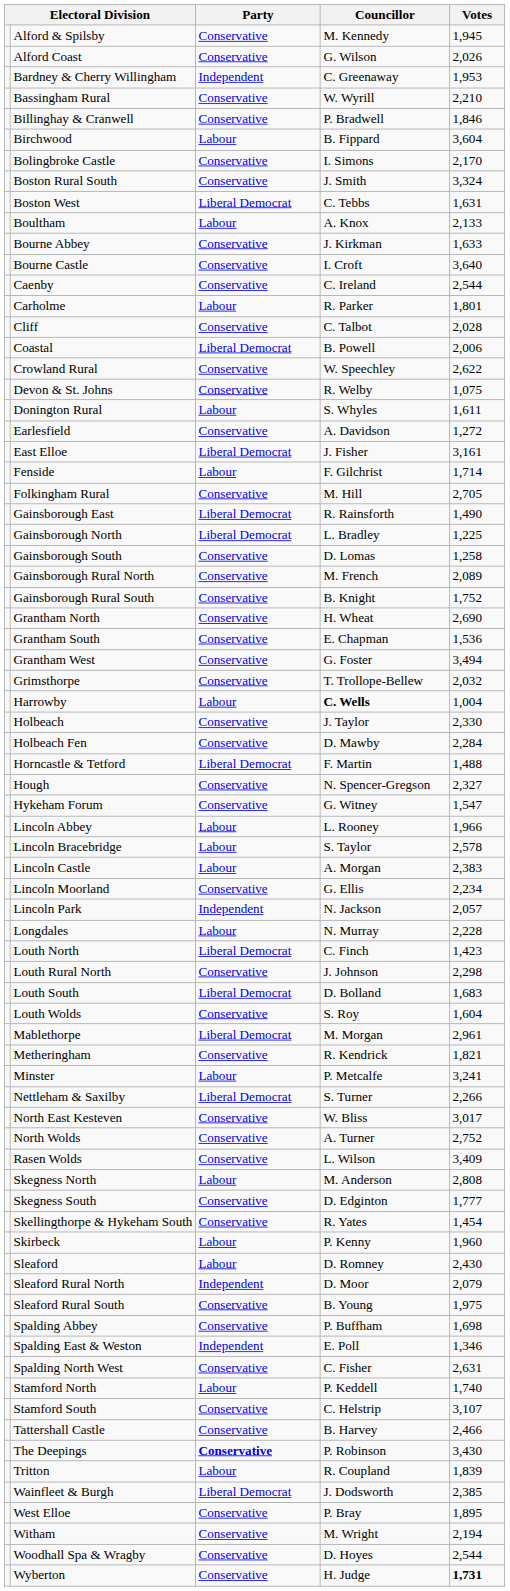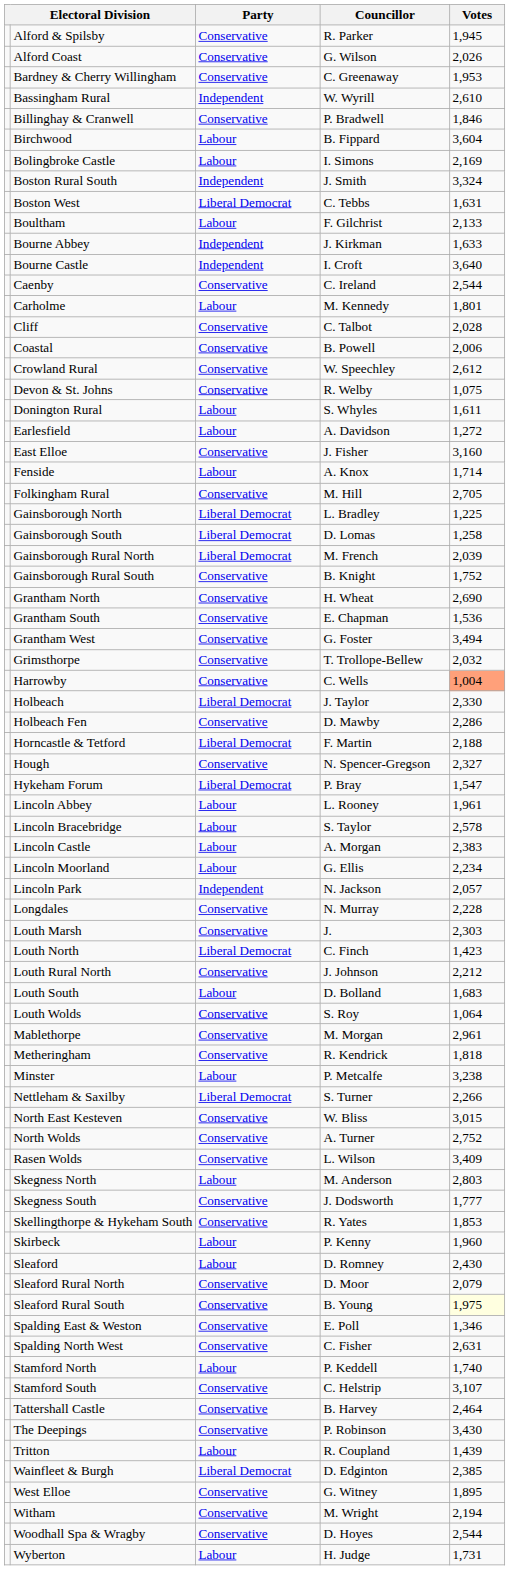(356, 35) M. Kennedy -> (348, 35) R. Parker
(231, 77) Independent -> (233, 77) Conservative
(233, 98) Conservative -> (231, 98) Independent
(467, 98) 2,210 -> (467, 98) 2,610
(233, 160) Conservative -> (217, 160) Labour
(467, 160) 2,170 -> (467, 160) 2,169
(233, 181) Conservative -> (231, 181) Independent
(346, 222) A. Knox -> (353, 222) F. Gilchrist
(233, 243) Conservative -> (231, 243) Independent
(233, 264) Conservative -> (231, 264) Independent
(348, 306) R. Parker -> (356, 306) M. Kennedy
(245, 347) Liberal Democrat -> (233, 347) Conservative
(467, 368) 2,622 -> (467, 368) 2,612
(233, 431) Conservative -> (217, 431) Labour
(245, 451) Liberal Democrat -> (233, 451) Conservative
(467, 451) 3,161 -> (467, 451) 3,160
(353, 472) F. Gilchrist -> (346, 472) A. Knox
- row: (64, 514)
(233, 555) Conservative -> (245, 535) Liberal Democrat
(233, 576) Conservative -> (245, 555) Liberal Democrat
(467, 576) 2,089 -> (467, 555) 2,039
(217, 701) Labour -> (233, 680) Conservative
(347, 701) bold -> (346, 680) normal
(467, 701) no background -> (467, 680) lightsalmon background
(233, 722) Conservative -> (245, 701) Liberal Democrat
(467, 743) 2,284 -> (467, 722) 2,286
(467, 763) 1,488 -> (467, 743) 2,188
(233, 805) Conservative -> (245, 784) Liberal Democrat
(350, 805) G. Witney -> (342, 784) P. Bray
(467, 826) 1,966 -> (467, 805) 1,961
(233, 888) Conservative -> (217, 868) Labour
(217, 930) Labour -> (233, 909) Conservative
+ row: (48, 930)
(467, 972) 2,298 -> (467, 972) 2,212
(245, 992) Liberal Democrat -> (217, 992) Labour
(467, 1013) 1,604 -> (467, 1013) 1,064
(245, 1034) Liberal Democrat -> (233, 1034) Conservative
(467, 1055) 1,821 -> (467, 1055) 1,818
(467, 1076) 3,241 -> (467, 1076) 3,238
(467, 1117) 3,017 -> (467, 1117) 3,015
(467, 1180) 2,808 -> (467, 1180) 2,803
(355, 1200) D. Edginton -> (358, 1200) J. Dodsworth
(467, 1221) 1,454 -> (467, 1221) 1,853
(231, 1284) Independent -> (233, 1284) Conservative
(467, 1304) no background -> (467, 1304) lightyellow background
- row: (56, 1325)
(231, 1346) Independent -> (233, 1325) Conservative
(467, 1429) 2,466 -> (467, 1409) 2,464
(235, 1450) bold -> (233, 1429) normal
(467, 1471) 1,839 -> (467, 1450) 1,439
(358, 1492) J. Dodsworth -> (355, 1471) D. Edginton
(342, 1513) P. Bray -> (350, 1492) G. Witney
(233, 1575) Conservative -> (217, 1554) Labour
(467, 1575) bold -> (467, 1554) normal
